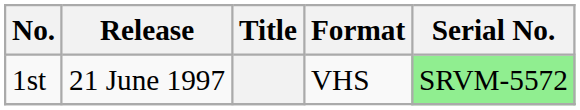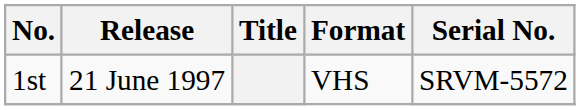(493, 79) lightgreen background -> (493, 79) no background
